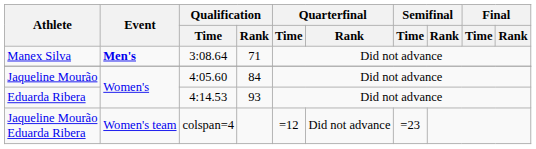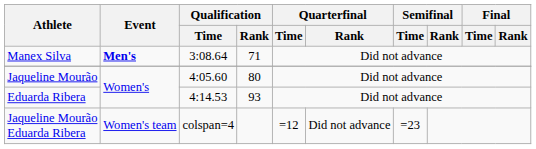(254, 77) 84 -> (254, 77) 80
